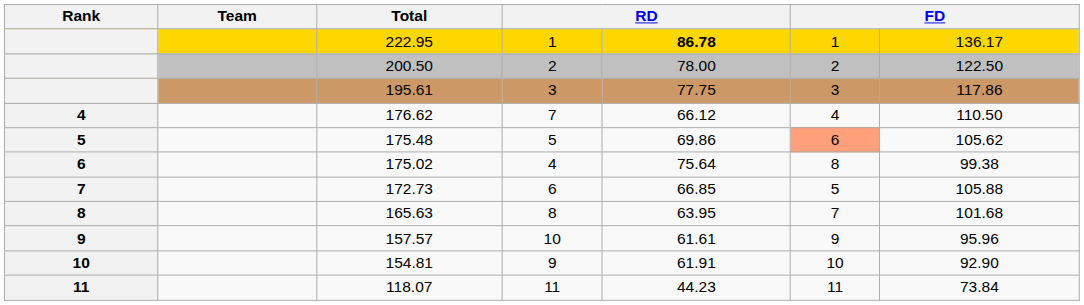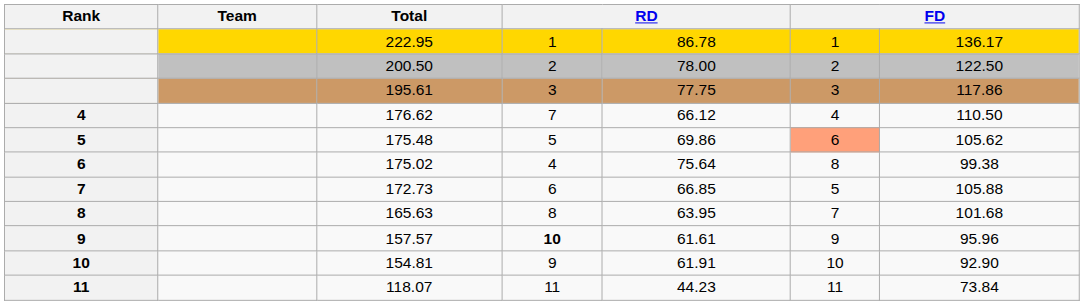(696, 41) bold -> (696, 41) normal
(552, 238) normal -> (552, 238) bold
